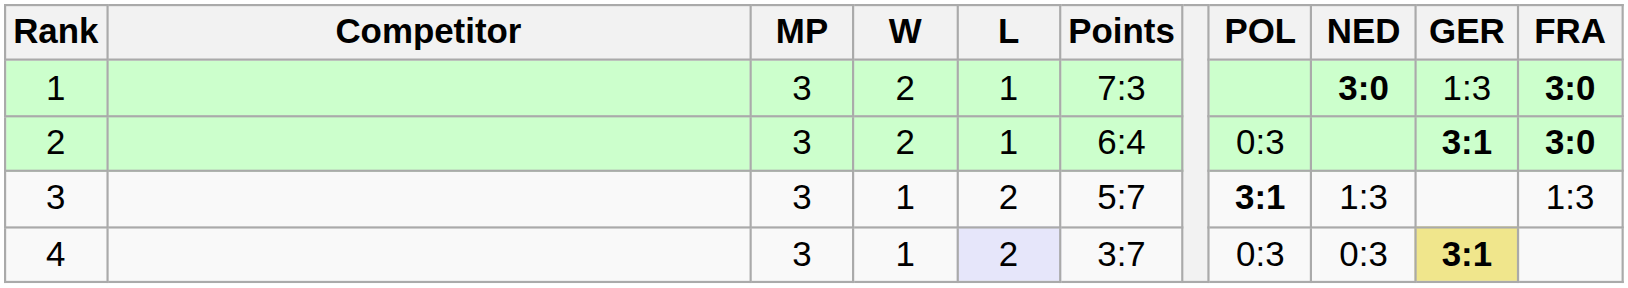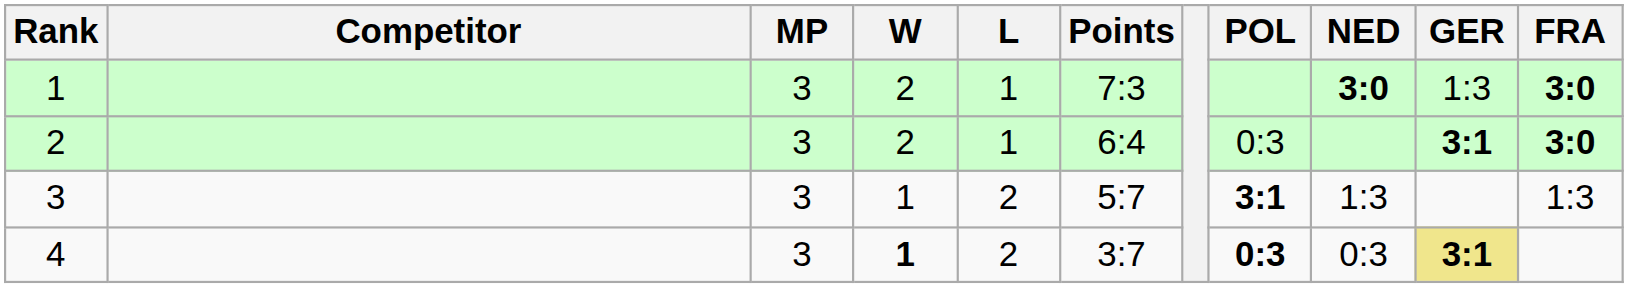(905, 253) normal -> (905, 253) bold
(1009, 253) lavender background -> (1009, 253) no background
(1260, 253) normal -> (1260, 253) bold
